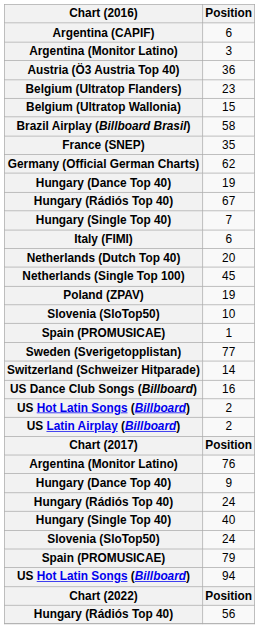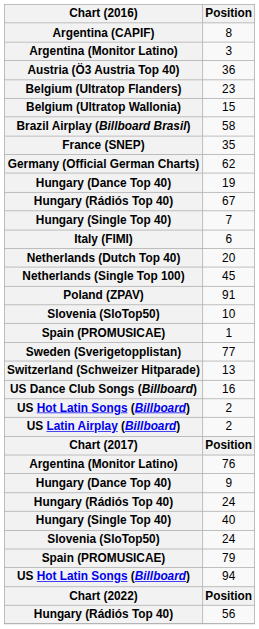(229, 32) 6 -> (229, 32) 8
(229, 295) 19 -> (229, 295) 91
(229, 370) 14 -> (229, 370) 13
